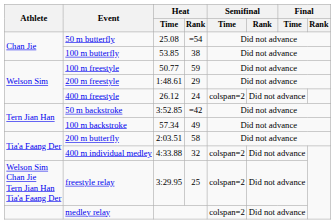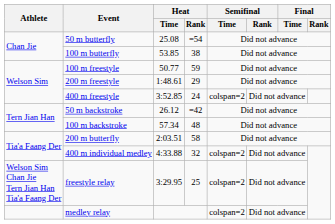(169, 96) 26.12 -> (169, 96) 3:52.85
(169, 110) 3:52.85 -> (169, 110) 26.12
(196, 125) 49 -> (196, 125) 48
